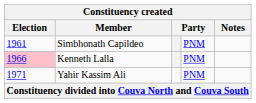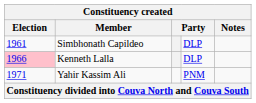(194, 43) PNM -> (193, 43) DLP
(194, 59) PNM -> (193, 59) DLP
